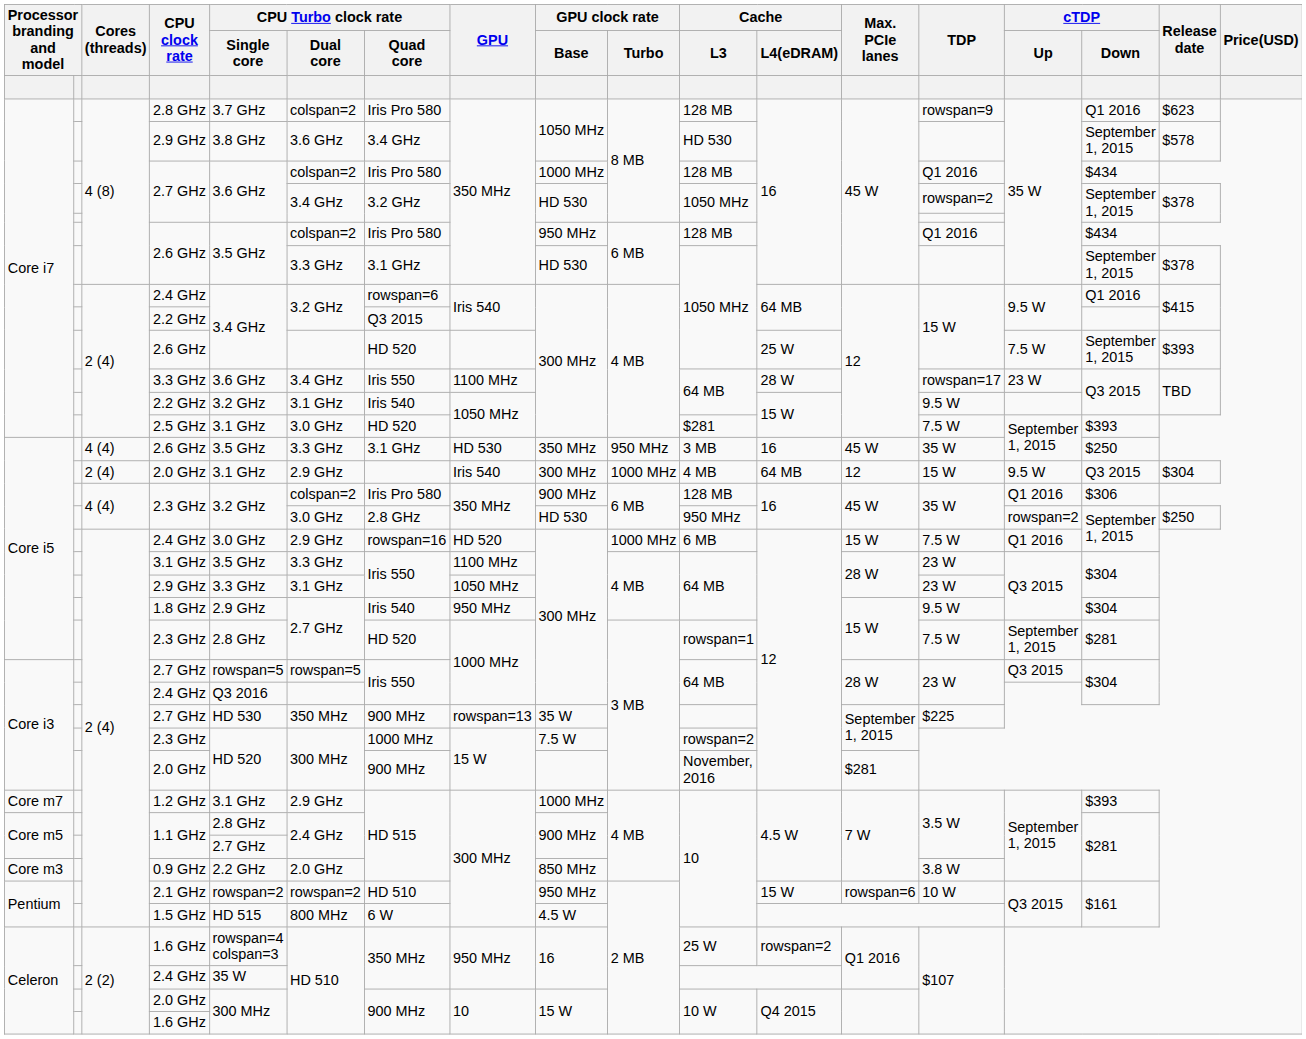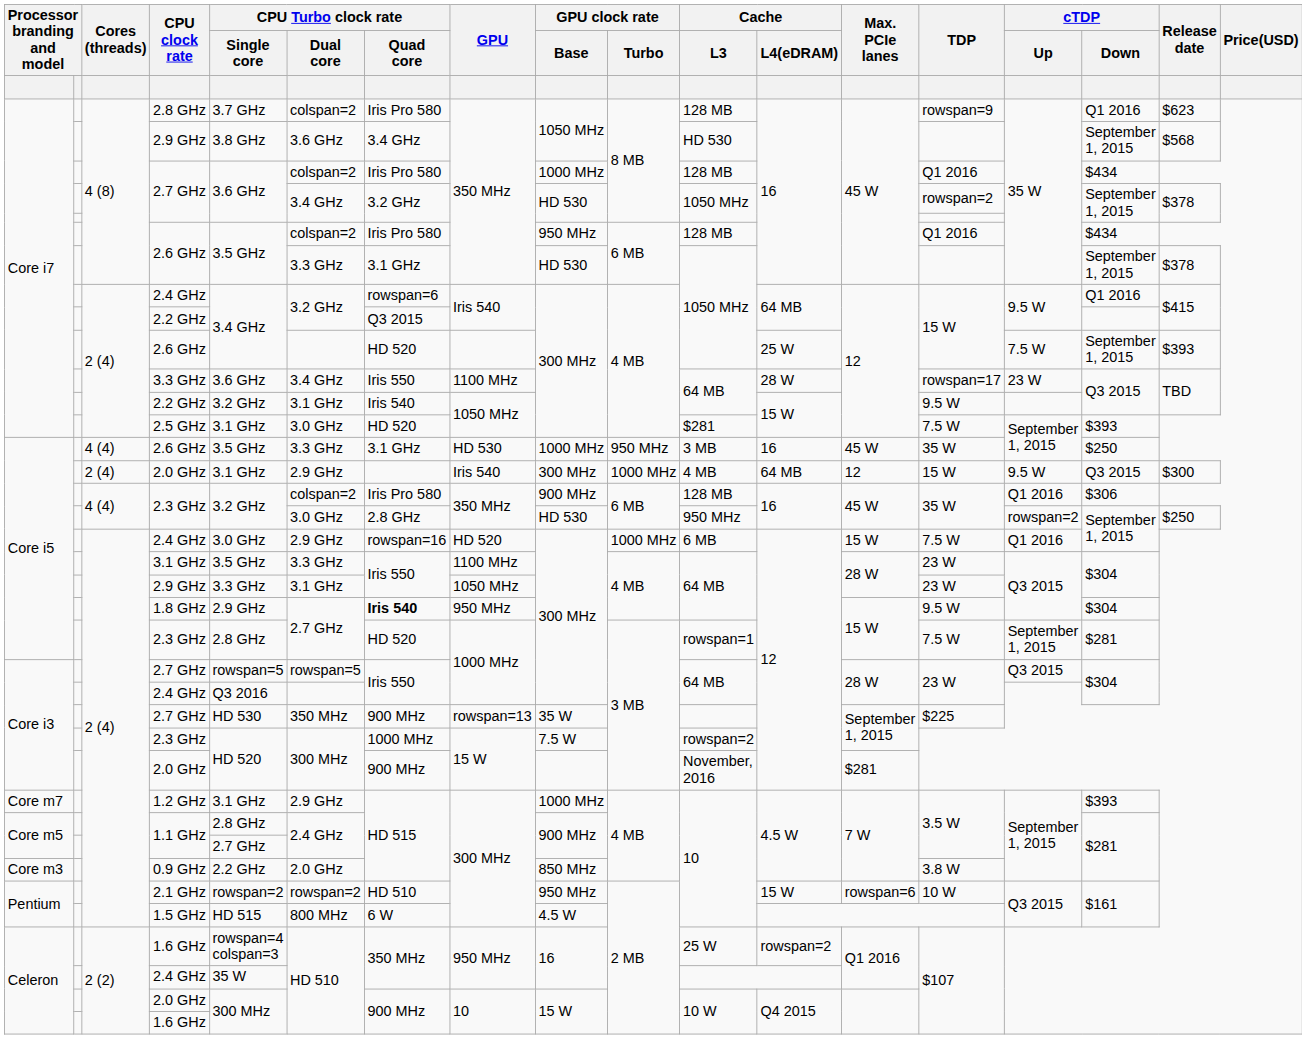(1178, 141) $578 -> (1178, 141) $568
(567, 449) 350 MHz -> (571, 449) 1000 MHz
(1178, 471) $304 -> (1178, 471) $300
(391, 608) normal -> (392, 608) bold
